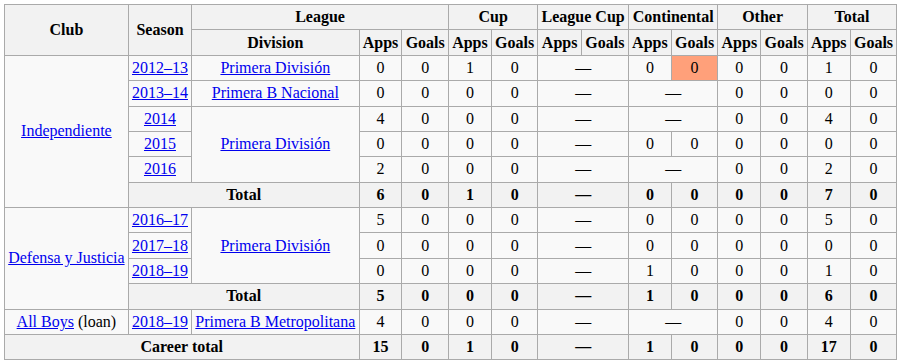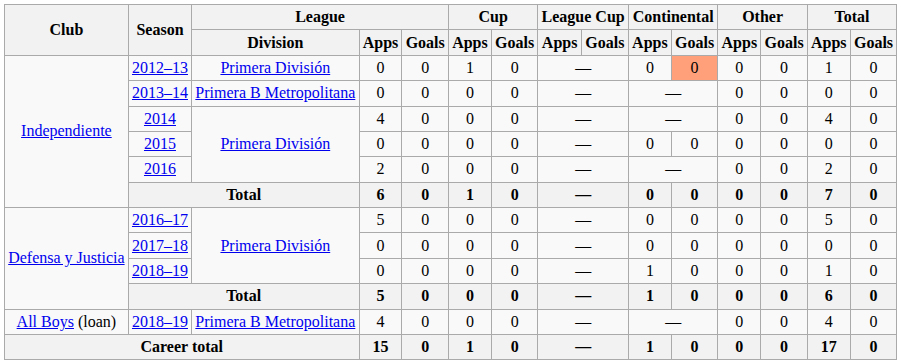(275, 93) Primera B Nacional -> (275, 93) Primera B Metropolitana
